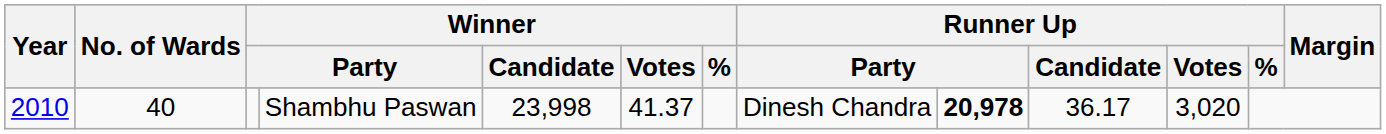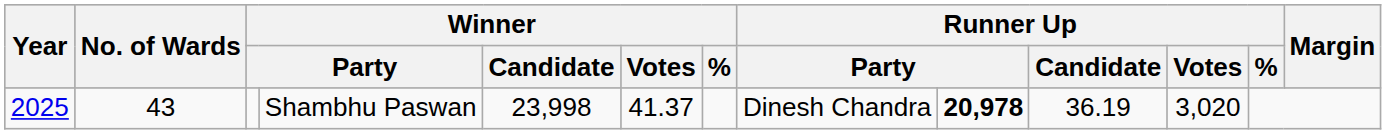(40, 107) 2010 -> (40, 107) 2025
(161, 107) 40 -> (161, 107) 43
(1098, 107) 36.17 -> (1098, 107) 36.19
